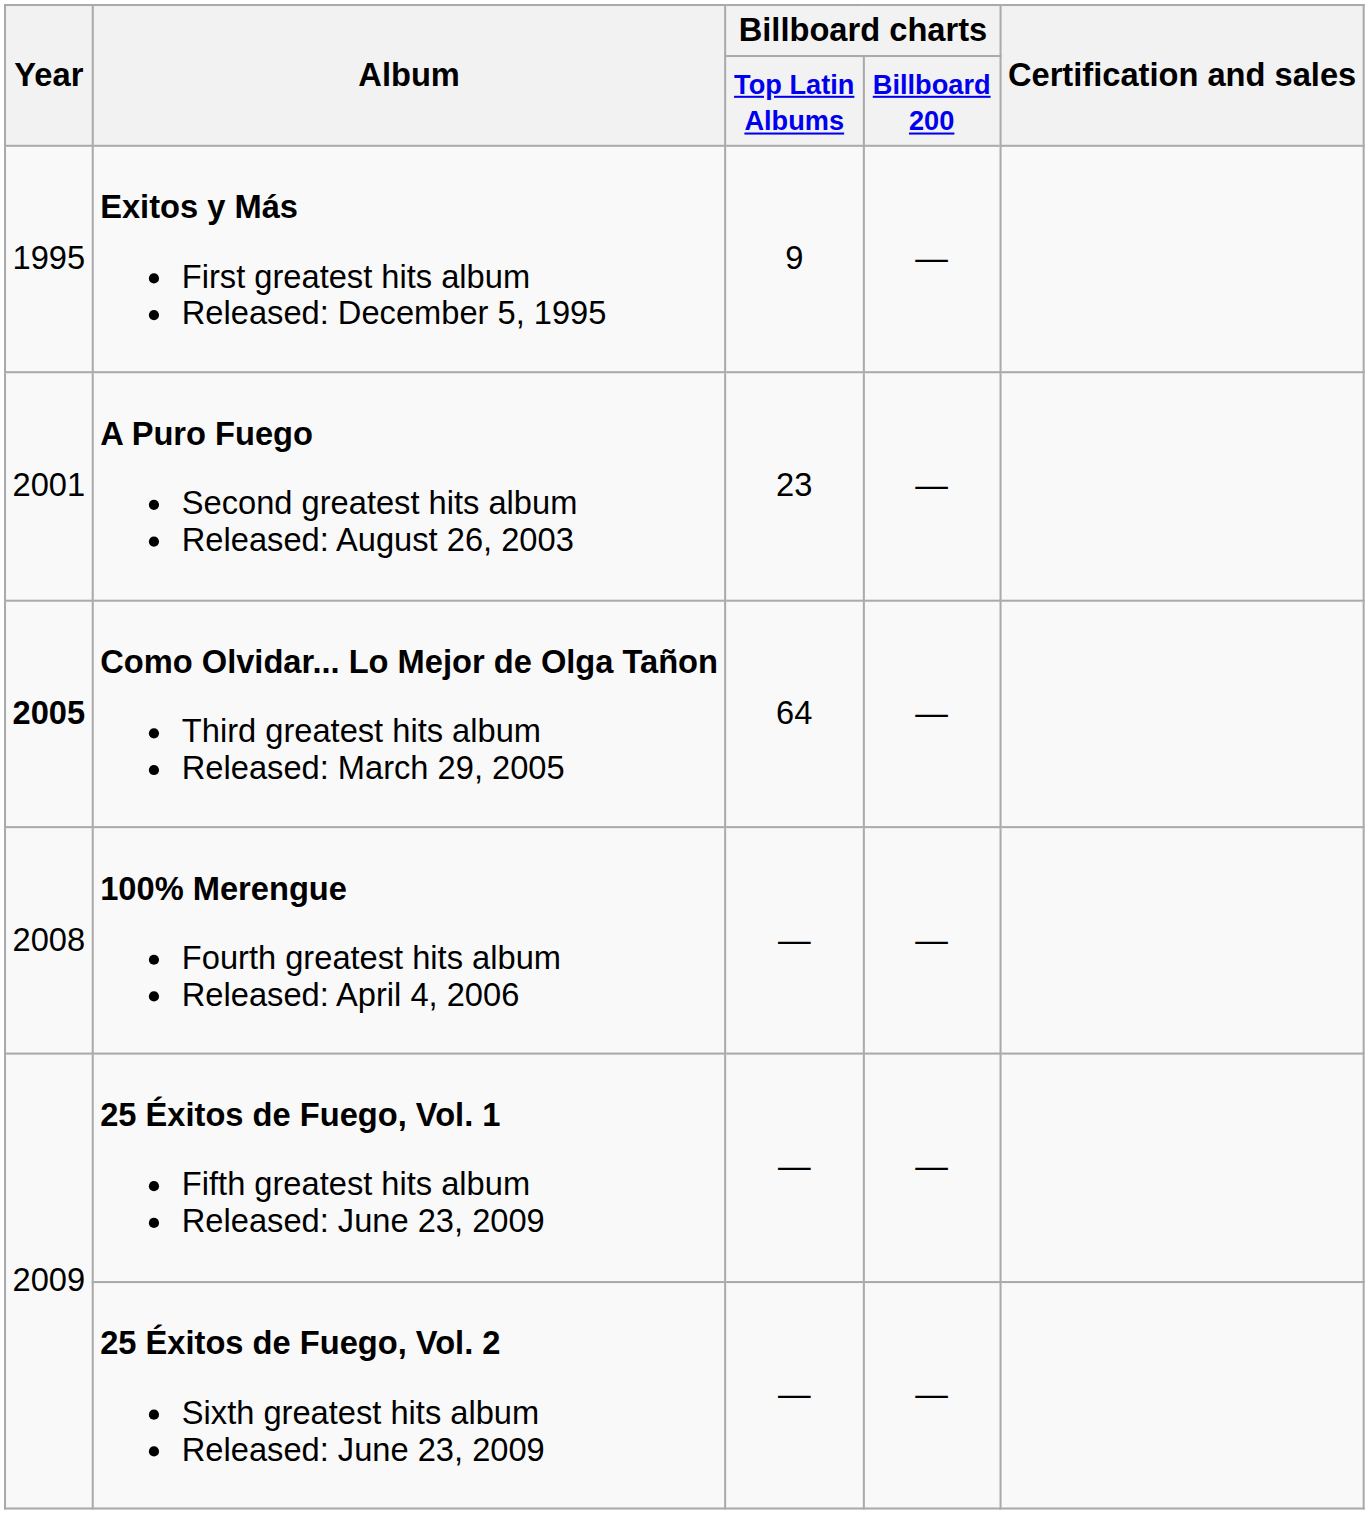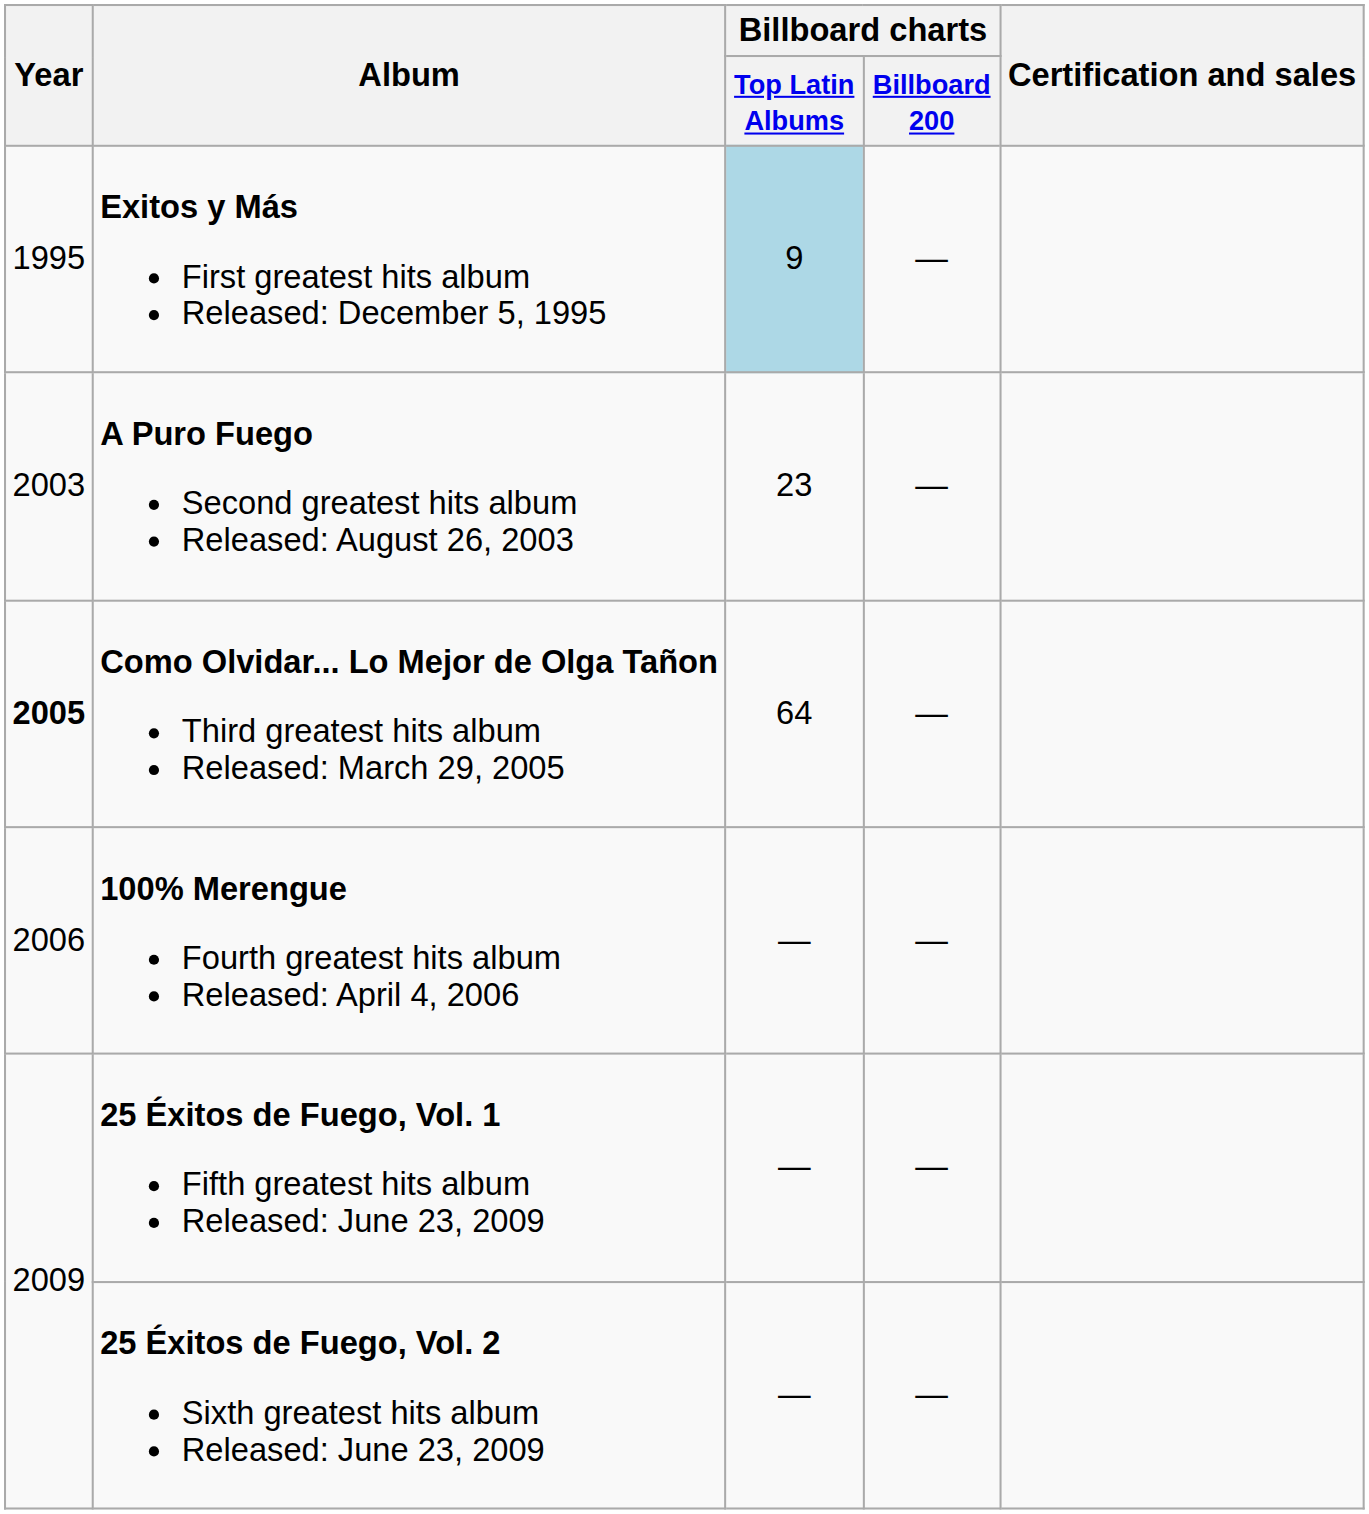(794, 258) no background -> (794, 258) lightblue background
(49, 485) 2001 -> (49, 485) 2003
(49, 939) 2008 -> (49, 939) 2006
